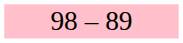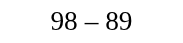(91, 21) pink background -> (91, 21) no background
